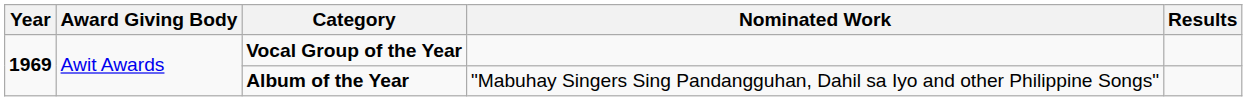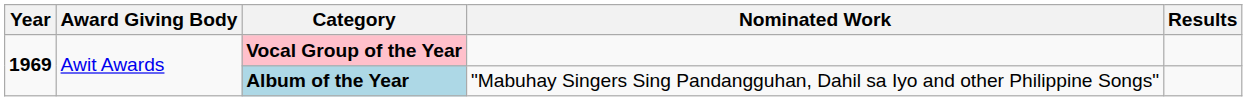(354, 50) no background -> (354, 50) pink background
(328, 80) no background -> (328, 80) lightblue background
